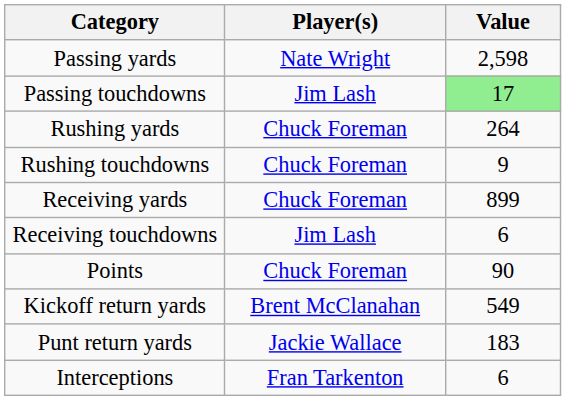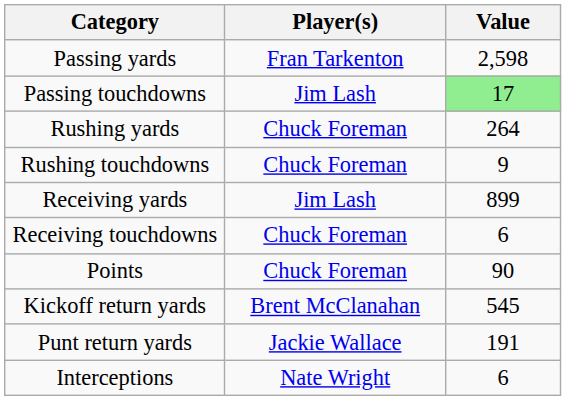(335, 57) Nate Wright -> (335, 57) Fran Tarkenton
(335, 199) Chuck Foreman -> (335, 199) Jim Lash
(335, 235) Jim Lash -> (335, 235) Chuck Foreman
(503, 306) 549 -> (503, 306) 545
(503, 341) 183 -> (503, 341) 191
(335, 377) Fran Tarkenton -> (335, 377) Nate Wright
